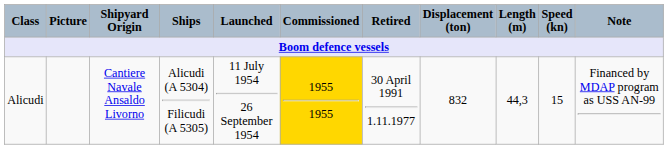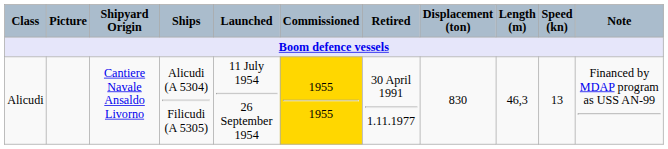(458, 100) 832 -> (458, 100) 830
(517, 100) 44,3 -> (517, 100) 46,3
(557, 100) 15 -> (557, 100) 13
